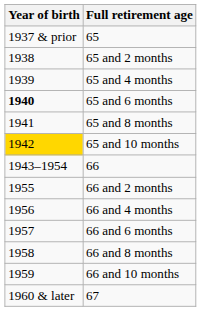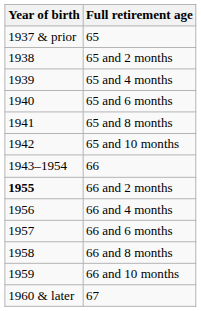(21, 101) bold -> (21, 101) normal
(21, 144) gold background -> (21, 144) no background
(21, 187) normal -> (21, 187) bold
